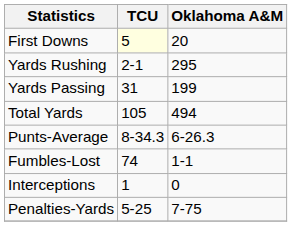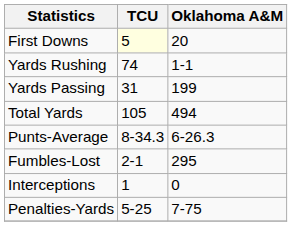(132, 64) 2-1 -> (130, 64) 74
(184, 64) 295 -> (182, 64) 1-1
(130, 161) 74 -> (132, 161) 2-1
(182, 161) 1-1 -> (184, 161) 295
